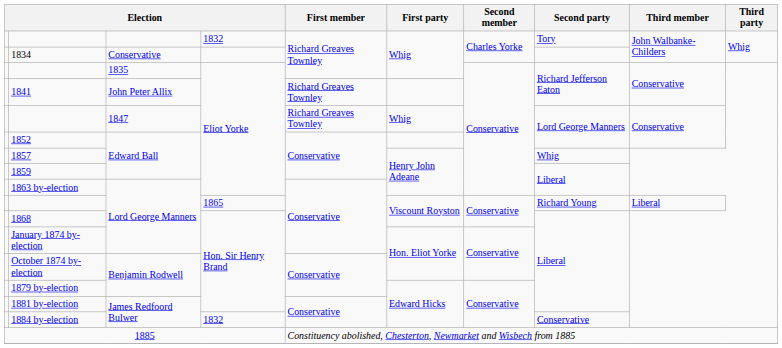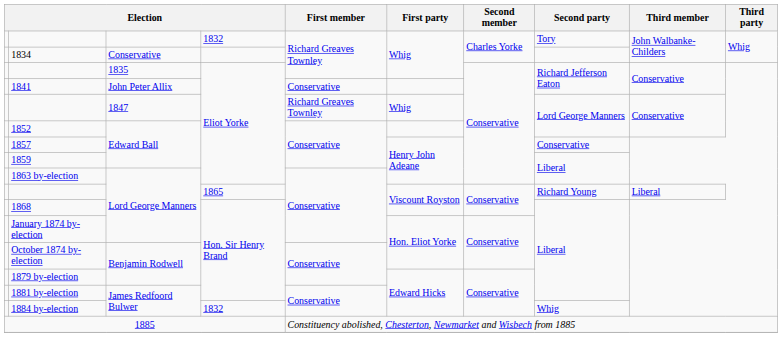(321, 92) Richard Greaves Townley -> (314, 86) Conservative
(548, 155) Whig -> (563, 144) Conservative
(563, 319) Conservative -> (548, 308) Whig
